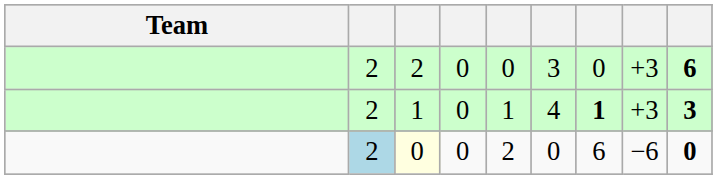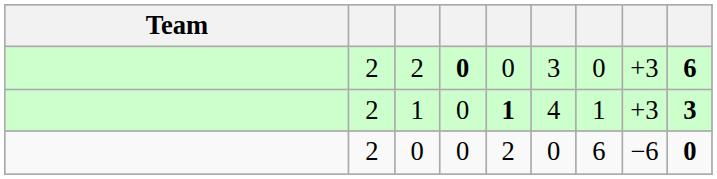(463, 67) normal -> (463, 67) bold
(508, 109) normal -> (508, 109) bold
(599, 109) bold -> (599, 109) normal
(372, 151) lightblue background -> (372, 151) no background
(417, 151) lightyellow background -> (417, 151) no background
